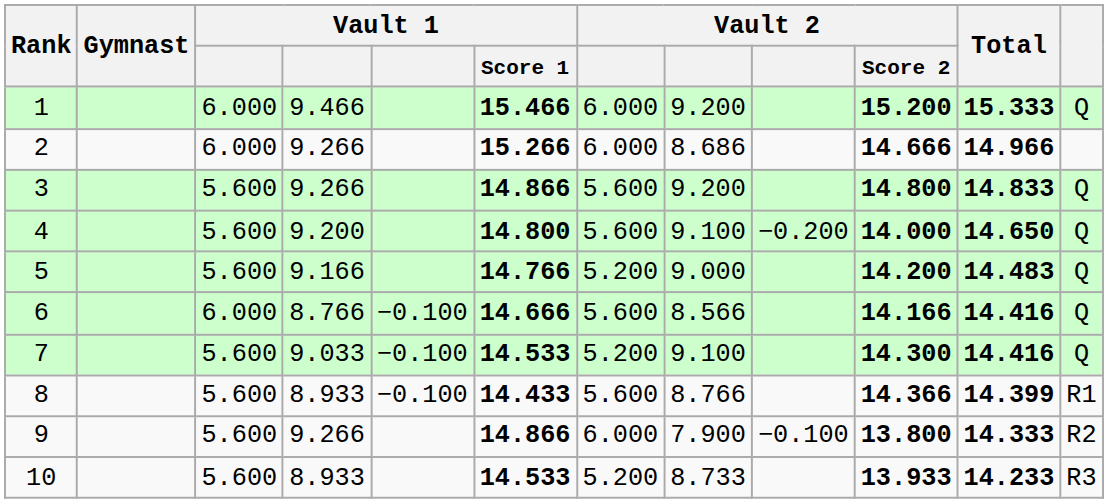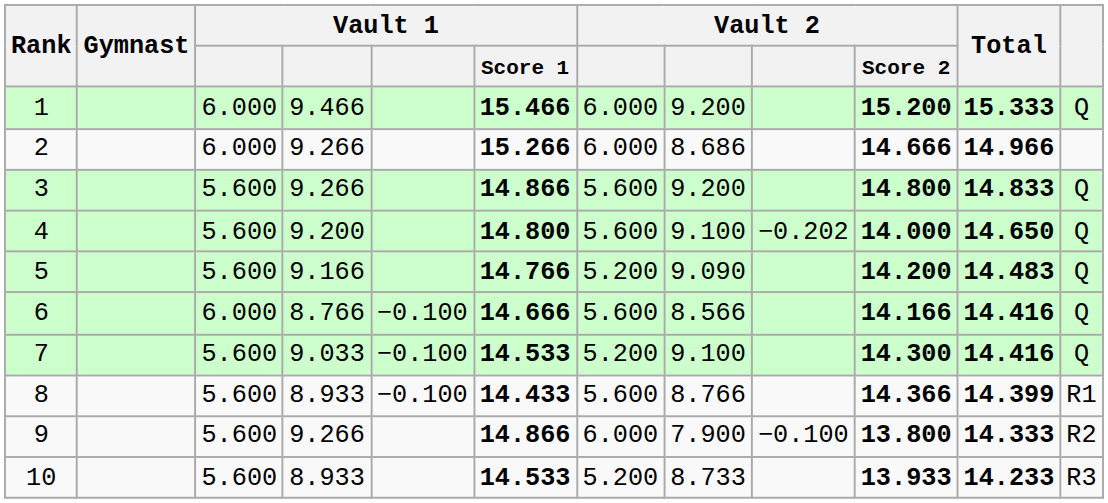(803, 231) −0.200 -> (803, 231) −0.202
(708, 272) 9.000 -> (708, 272) 9.090
